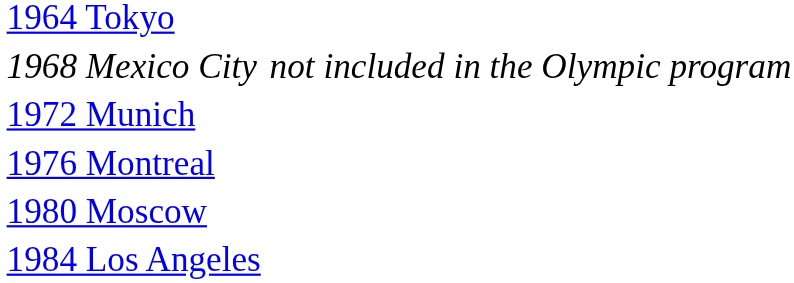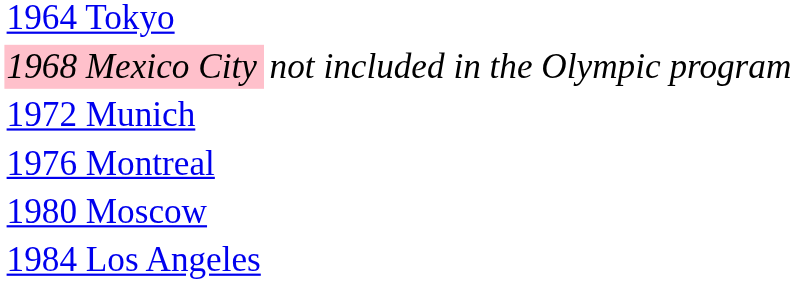(132, 66) no background -> (132, 66) pink background
